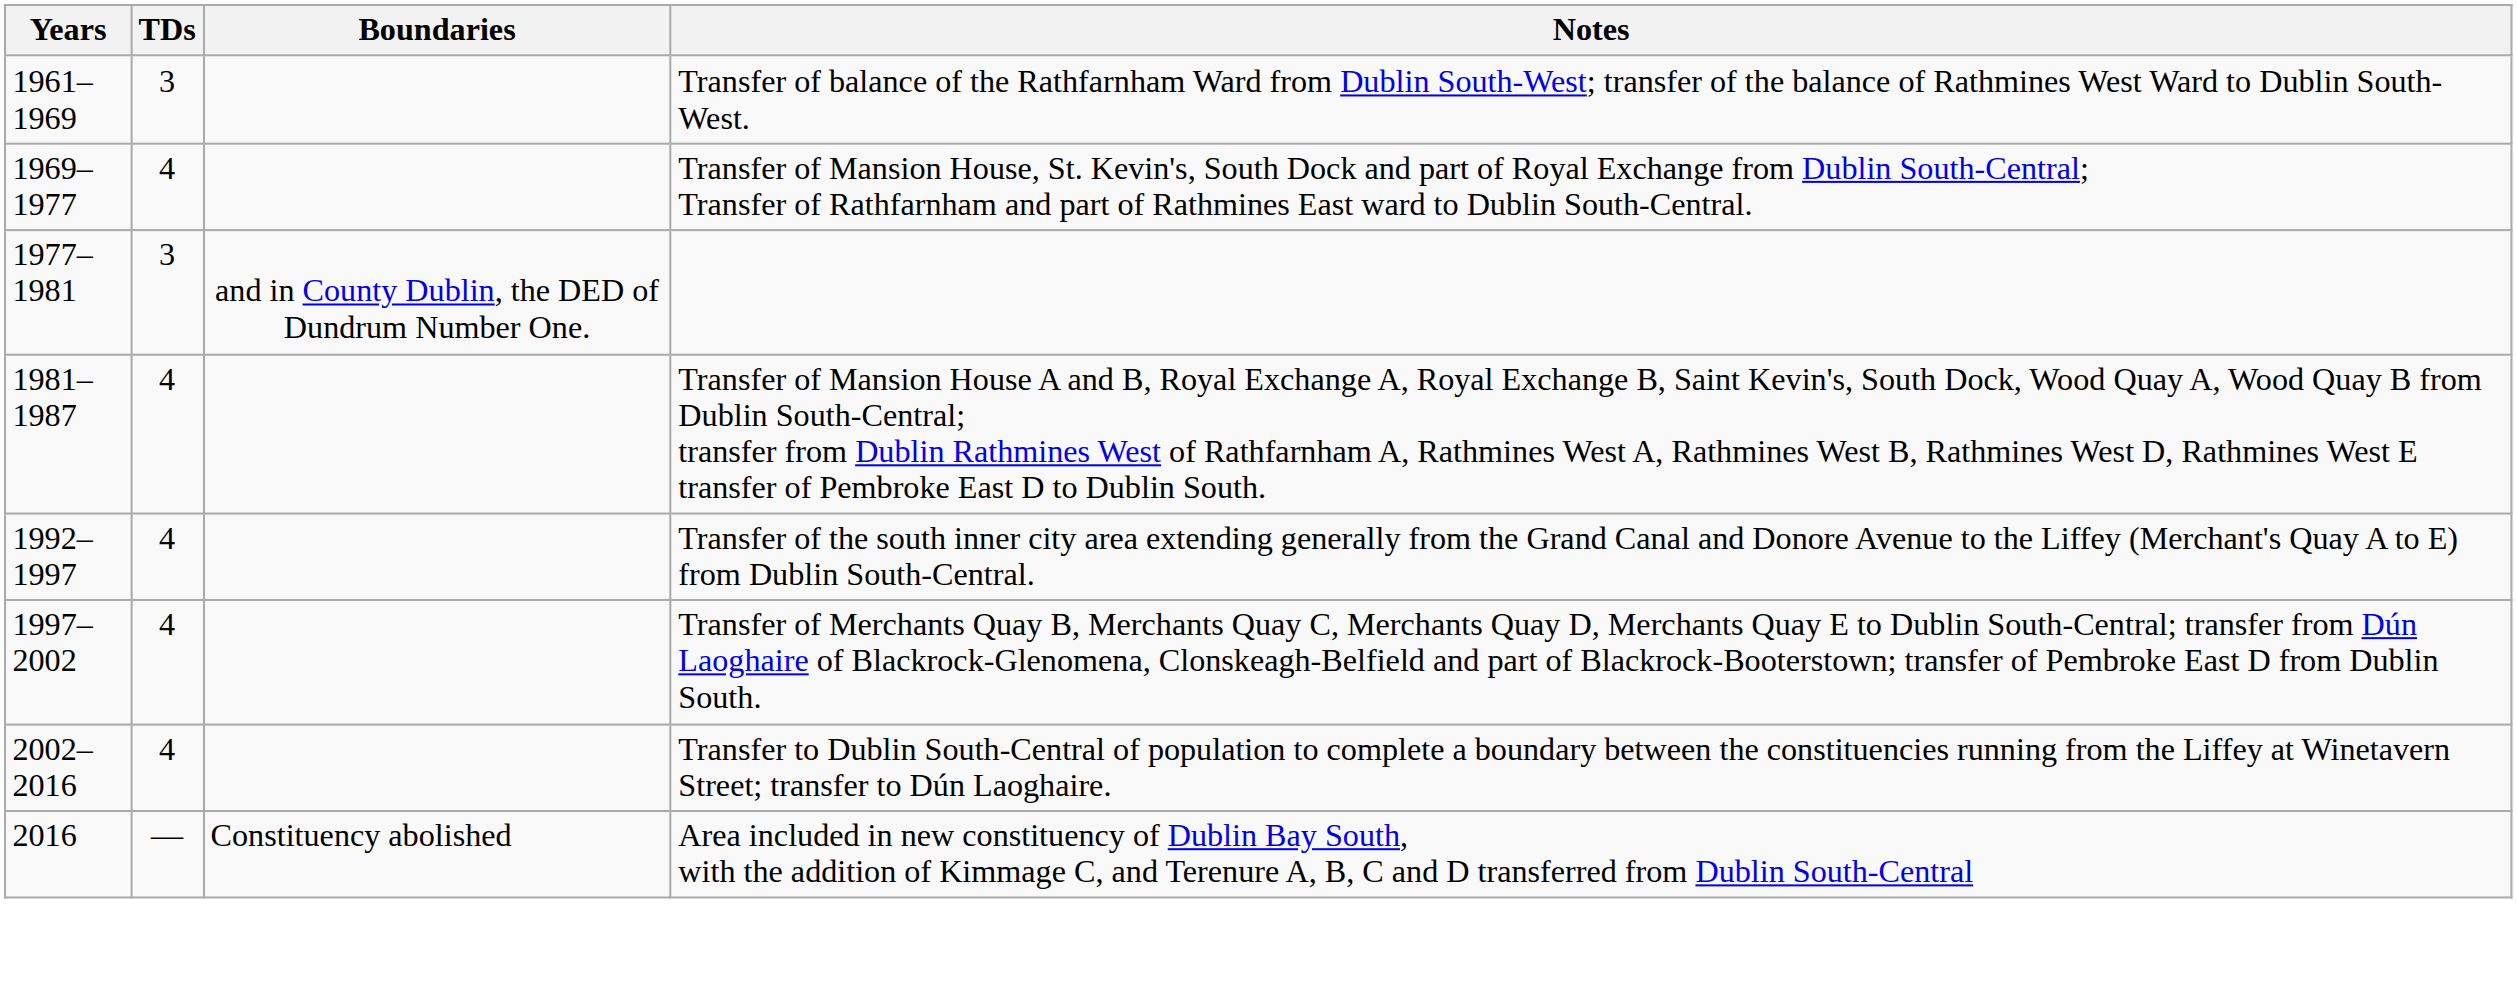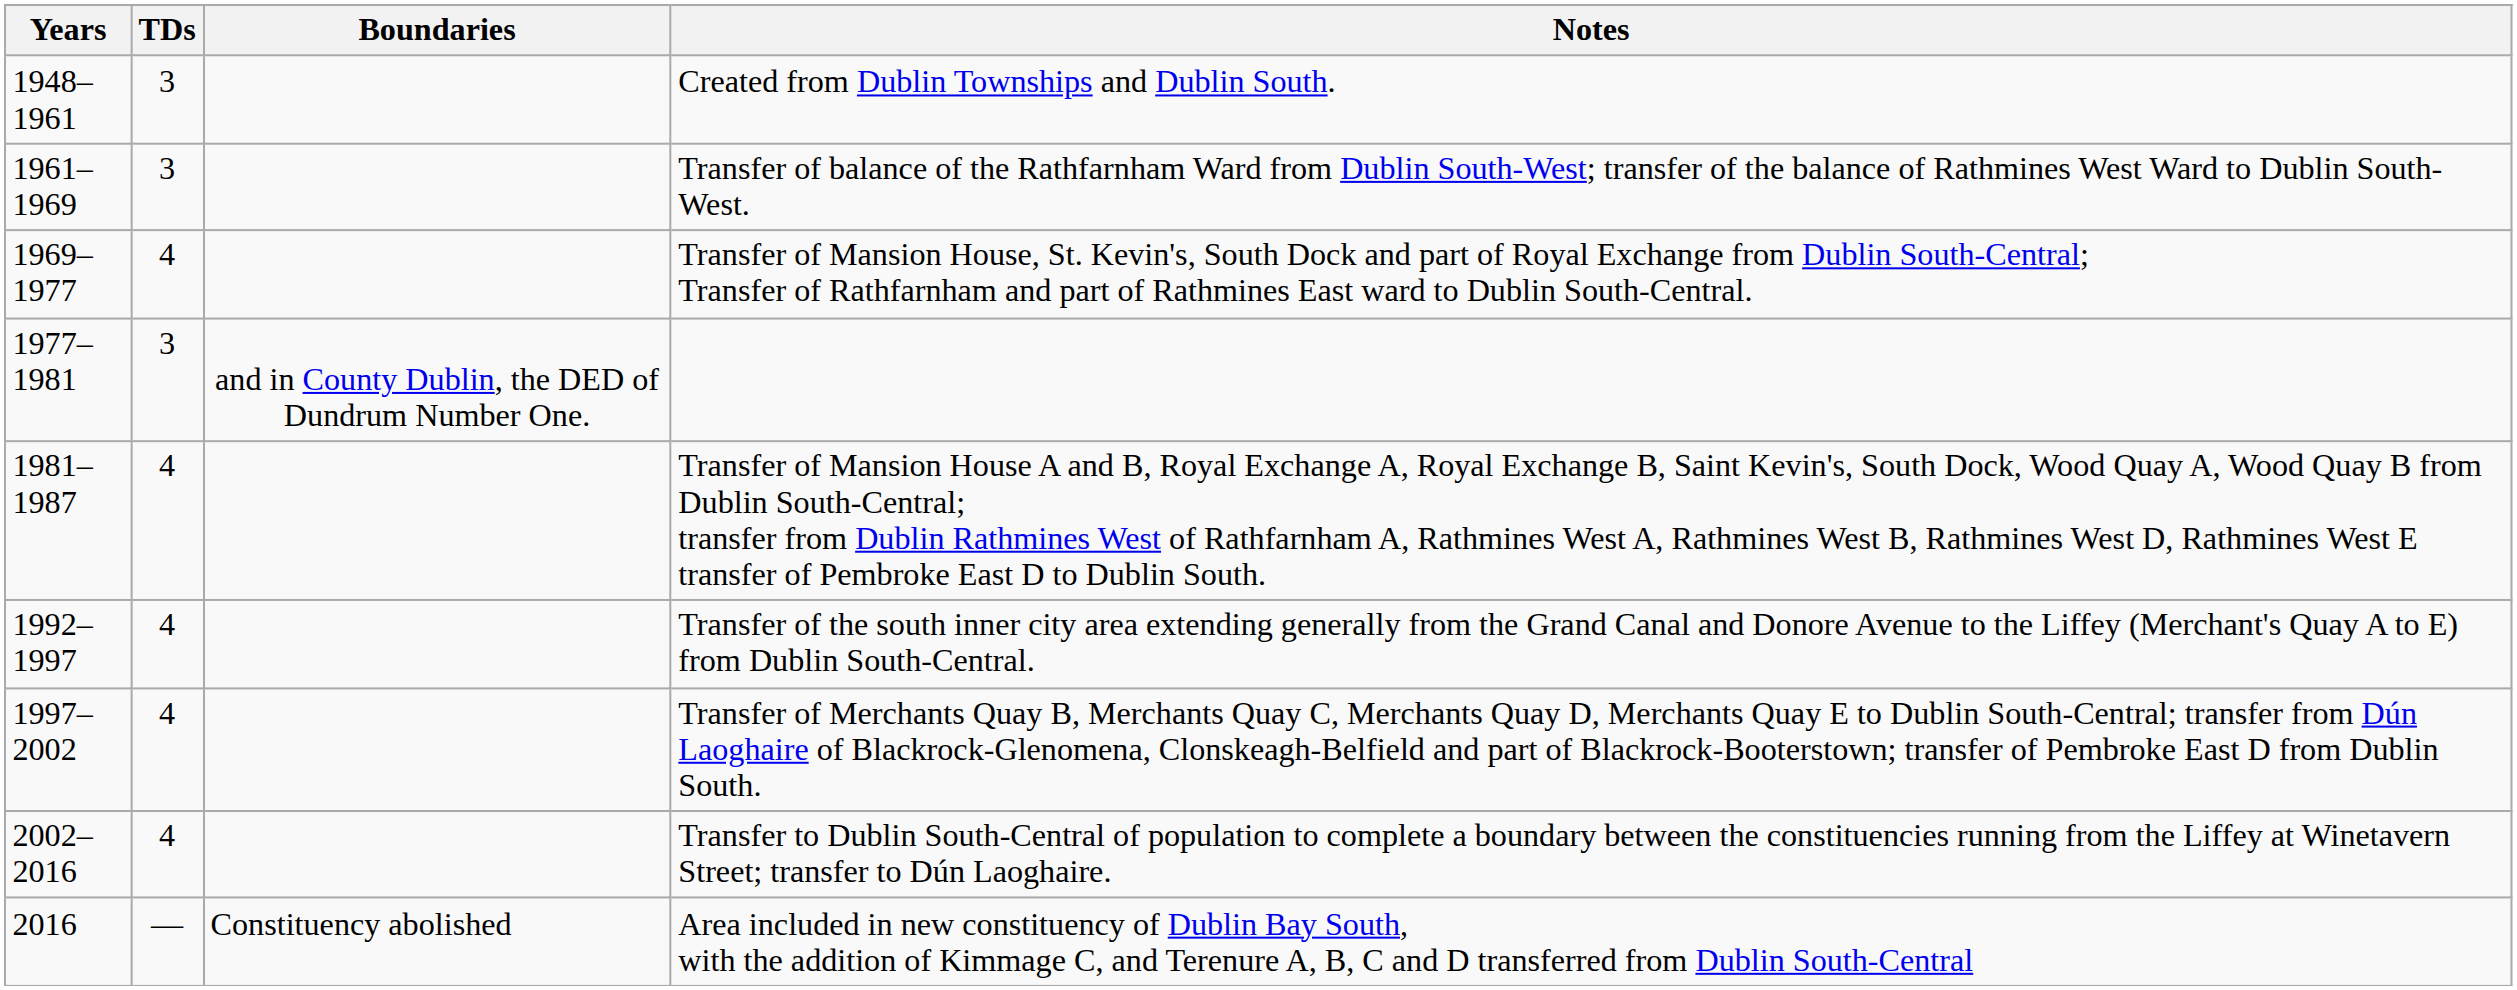+ row: (1007, 81)
